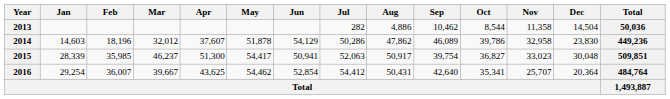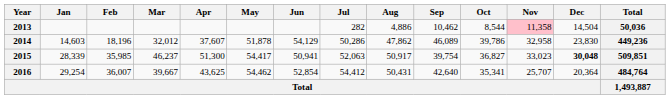(539, 27) no background -> (539, 27) pink background
(586, 57) normal -> (586, 57) bold
